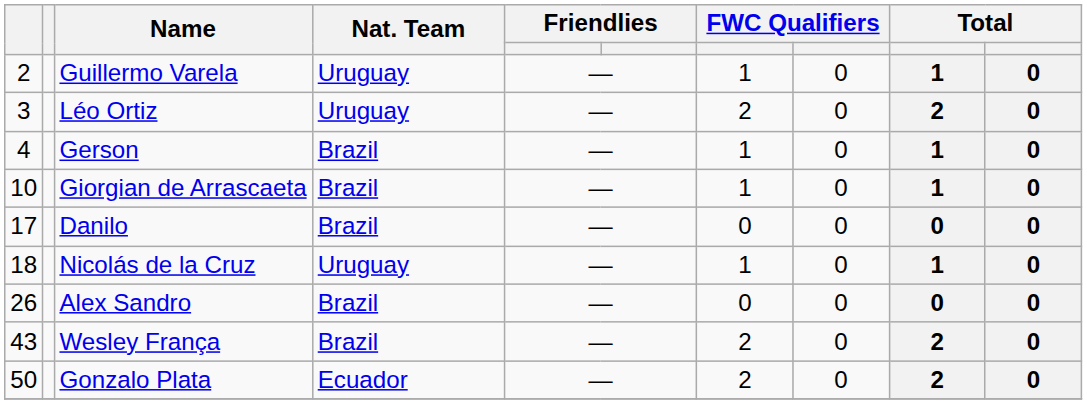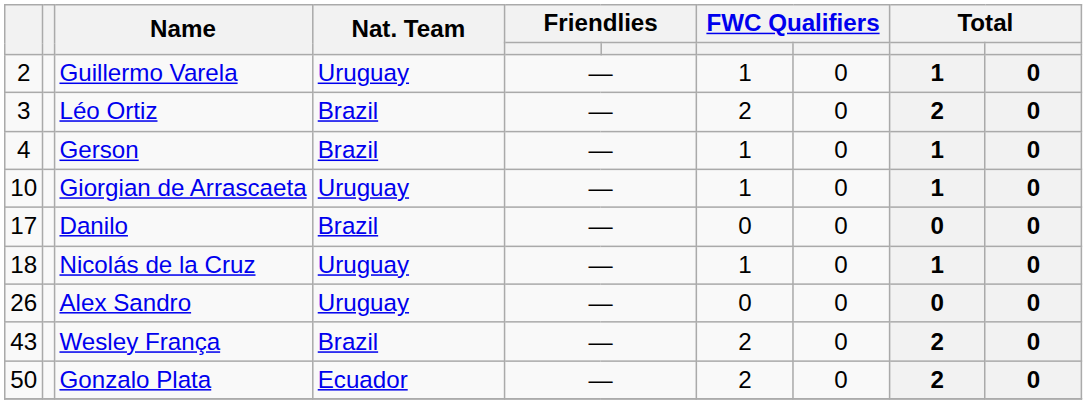(363, 111) Uruguay -> (348, 111) Brazil
(348, 188) Brazil -> (363, 188) Uruguay
(348, 303) Brazil -> (363, 303) Uruguay
